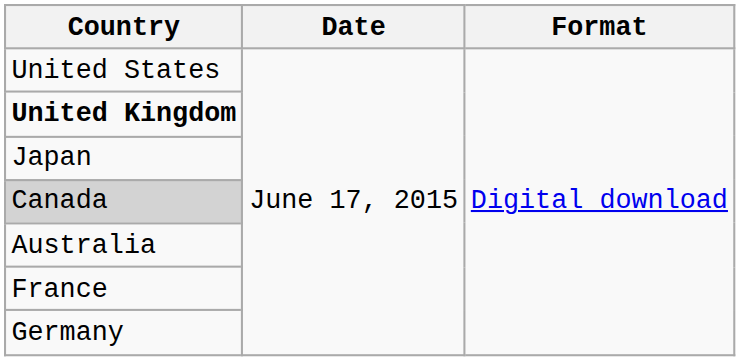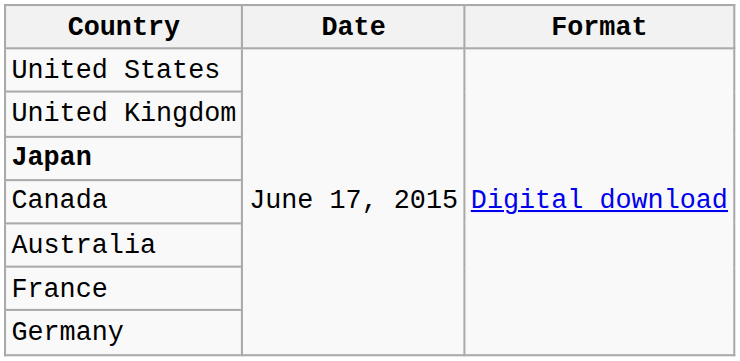(124, 114) bold -> (124, 114) normal
(52, 158) normal -> (52, 158) bold
(60, 201) lightgrey background -> (60, 201) no background
